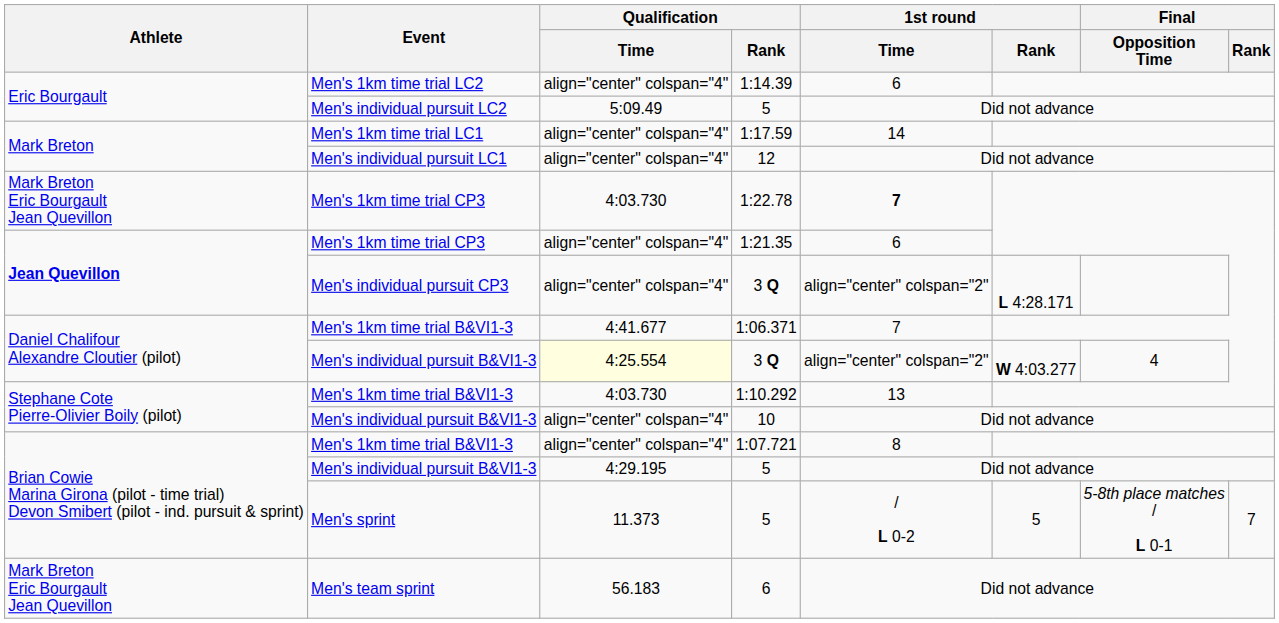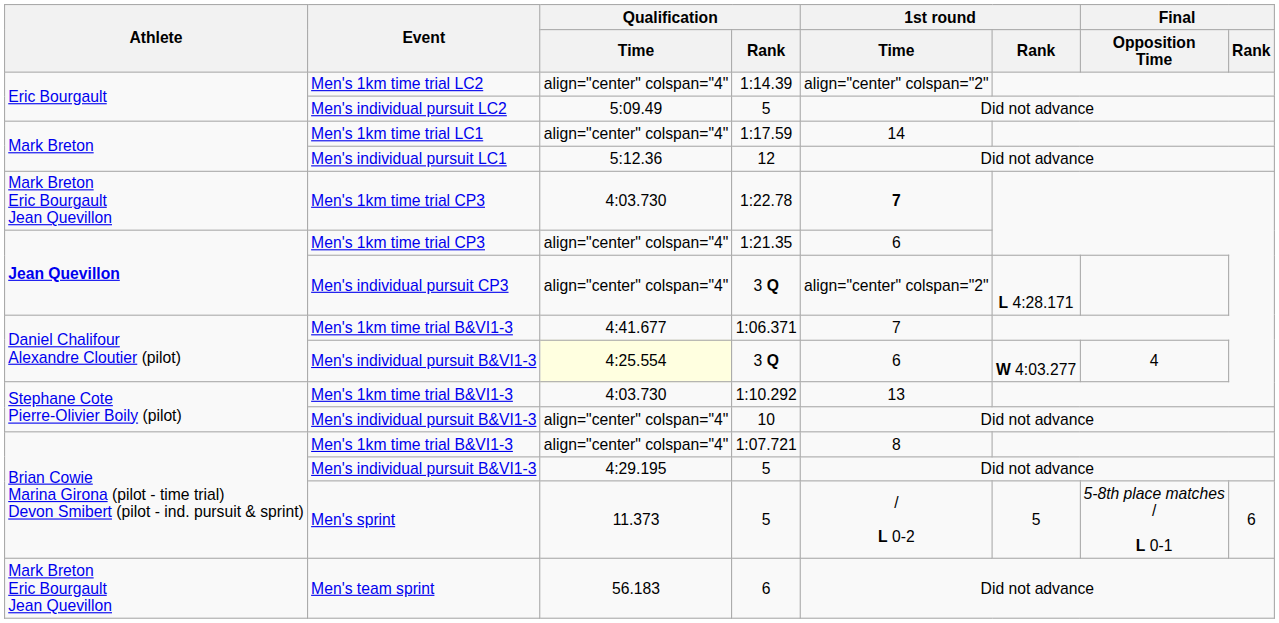(896, 84) 6 -> (896, 84) align="center" colspan="2"
(636, 159) align="center" colspan="4" -> (636, 159) 5:12.36
(896, 361) align="center" colspan="2" -> (896, 361) 6
(1251, 520) 7 -> (1251, 520) 6
